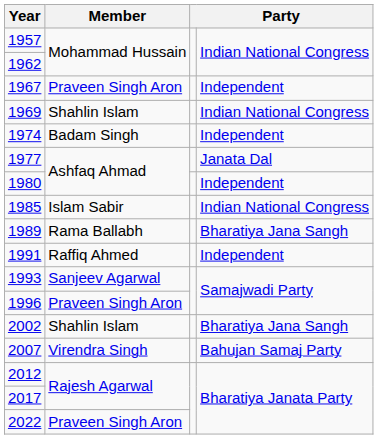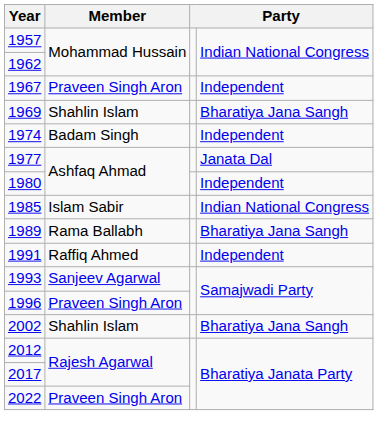(285, 111) Indian National Congress -> (274, 111) Bharatiya Jana Sangh
- row: (25, 350)
